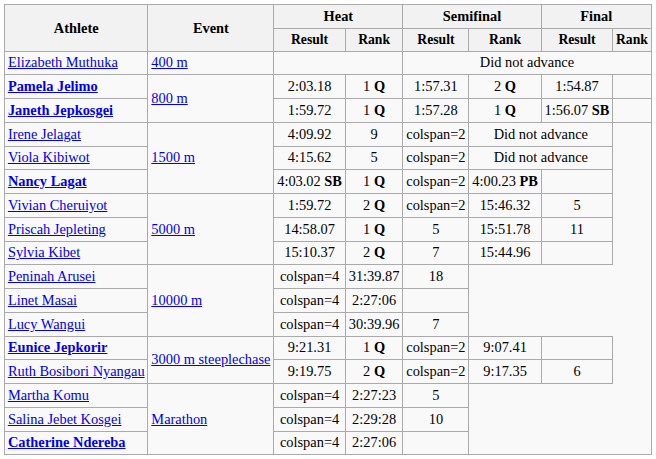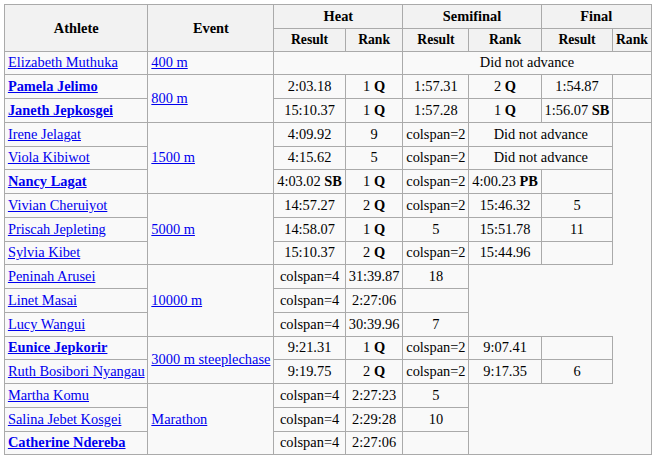(310, 110) 1:59.72 -> (310, 110) 15:10.37
(310, 205) 1:59.72 -> (310, 205) 14:57.27
(436, 252) 7 -> (436, 252) colspan=2
